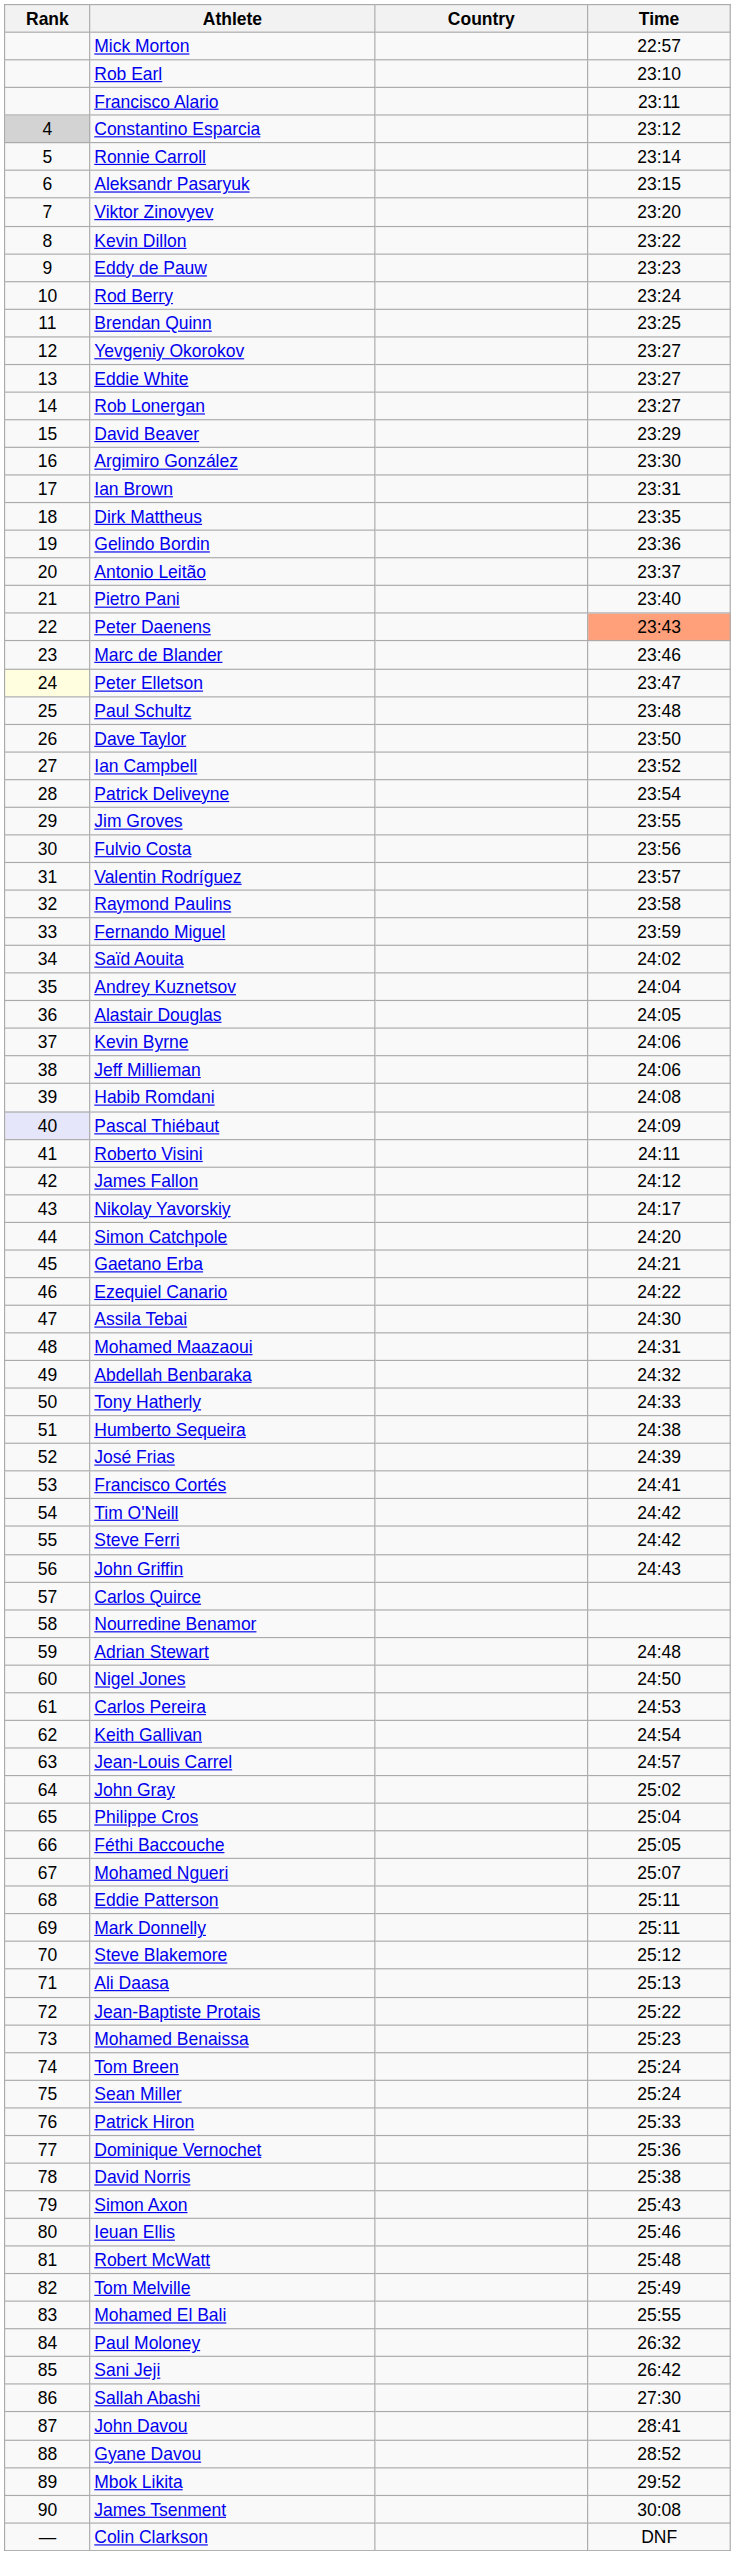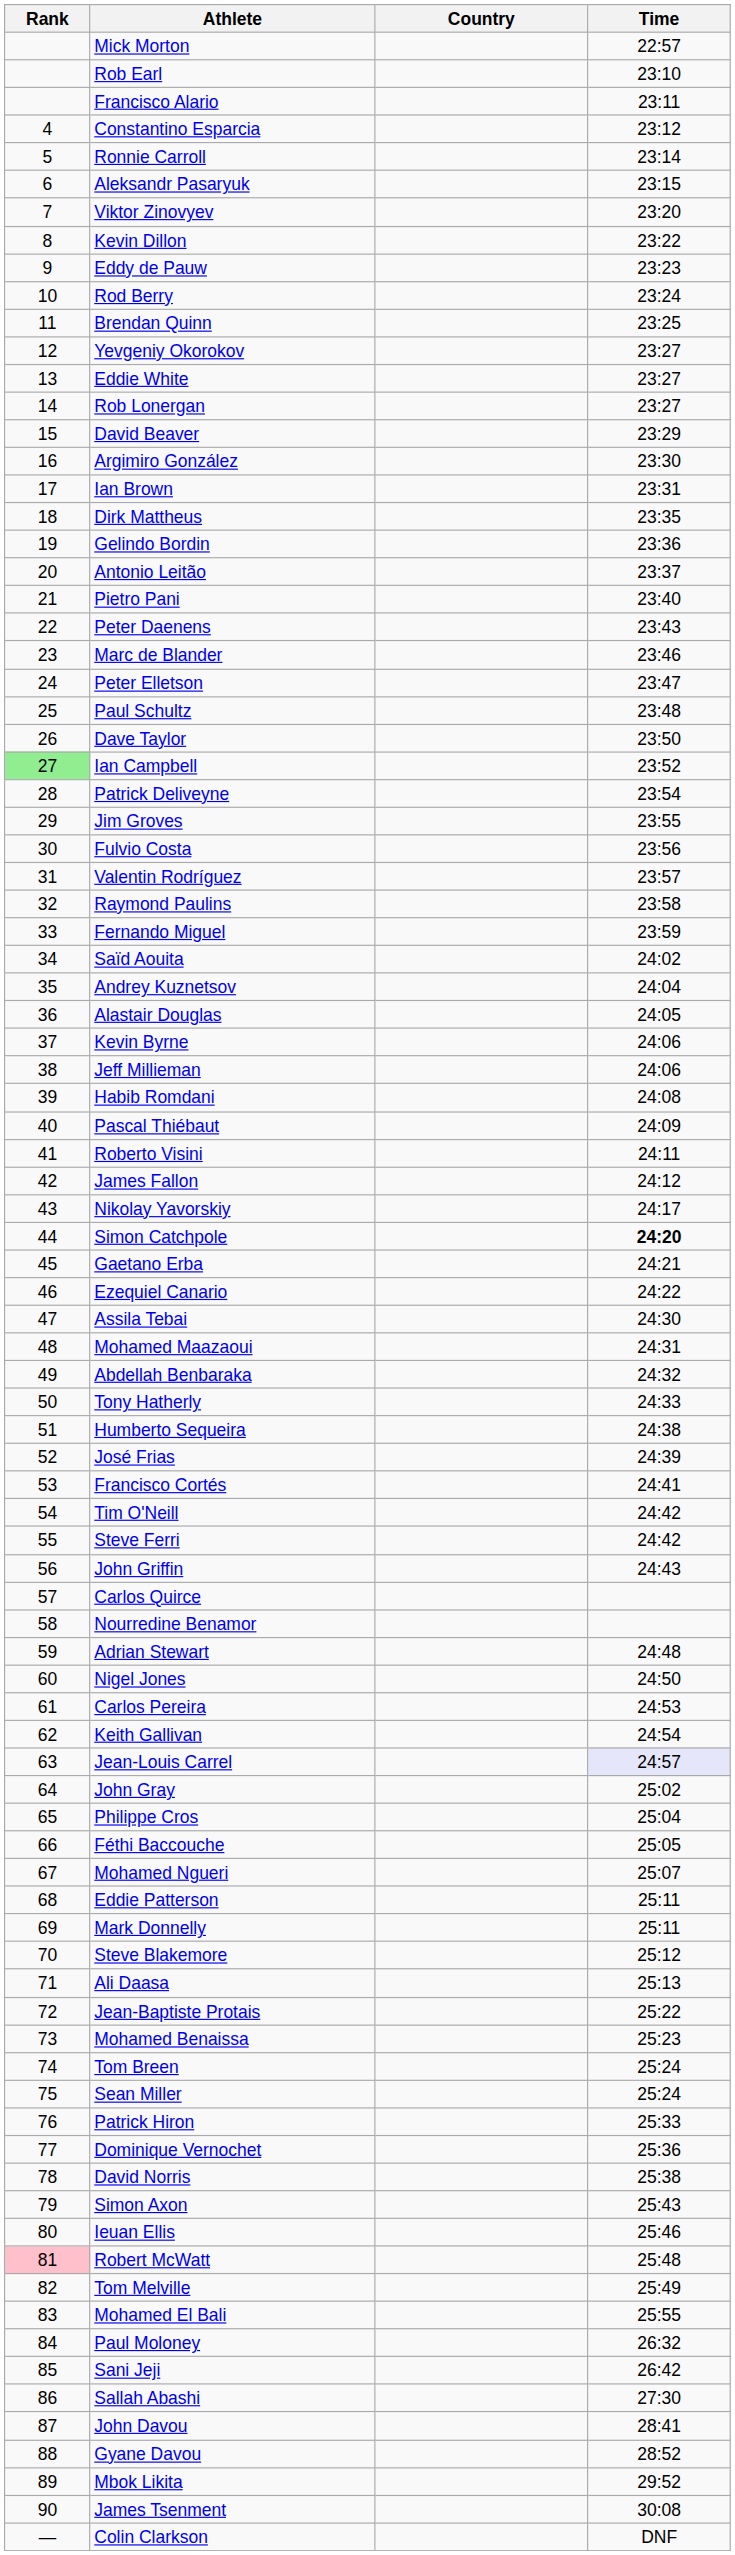(47, 129) lightgrey background -> (47, 129) no background
(659, 627) lightsalmon background -> (659, 627) no background
(47, 683) lightyellow background -> (47, 683) no background
(47, 766) no background -> (47, 766) lightgreen background
(47, 1125) lavender background -> (47, 1125) no background
(659, 1236) normal -> (659, 1236) bold
(659, 1762) no background -> (659, 1762) lavender background
(47, 2260) no background -> (47, 2260) pink background
